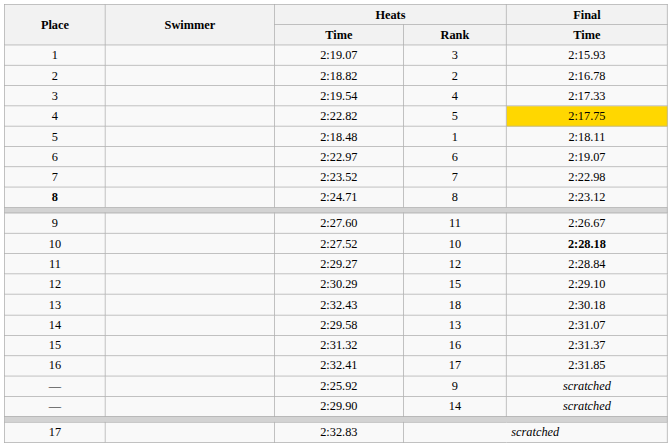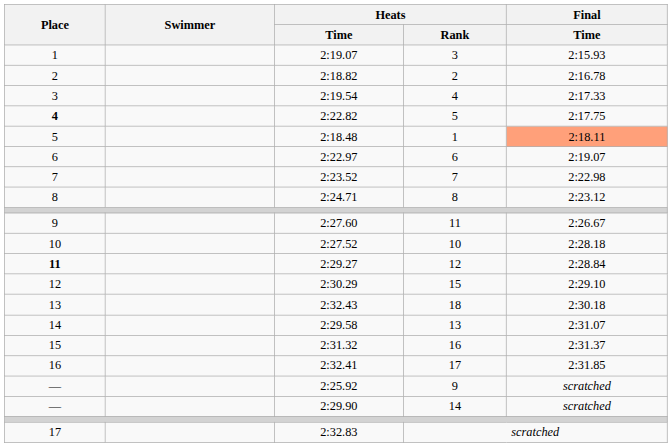(55, 115) normal -> (55, 115) bold
(587, 115) gold background -> (587, 115) no background
(587, 136) no background -> (587, 136) lightsalmon background
(55, 197) bold -> (55, 197) normal
(587, 243) bold -> (587, 243) normal
(55, 263) normal -> (55, 263) bold
